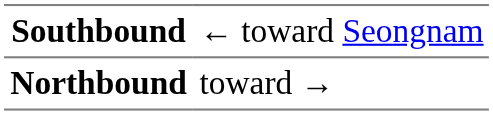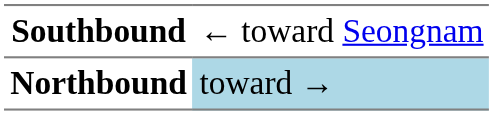(267, 82) no background -> (267, 82) lightblue background
